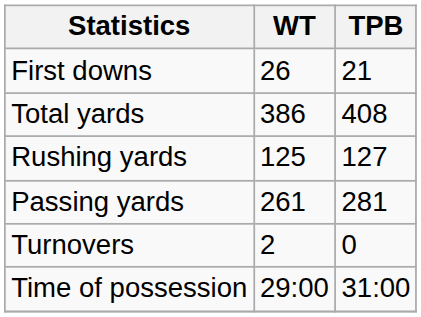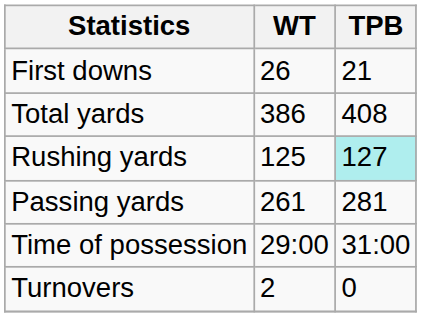(364, 157) no background -> (364, 157) paleturquoise background
rows swapped: (73, 245) <-> (129, 288)
